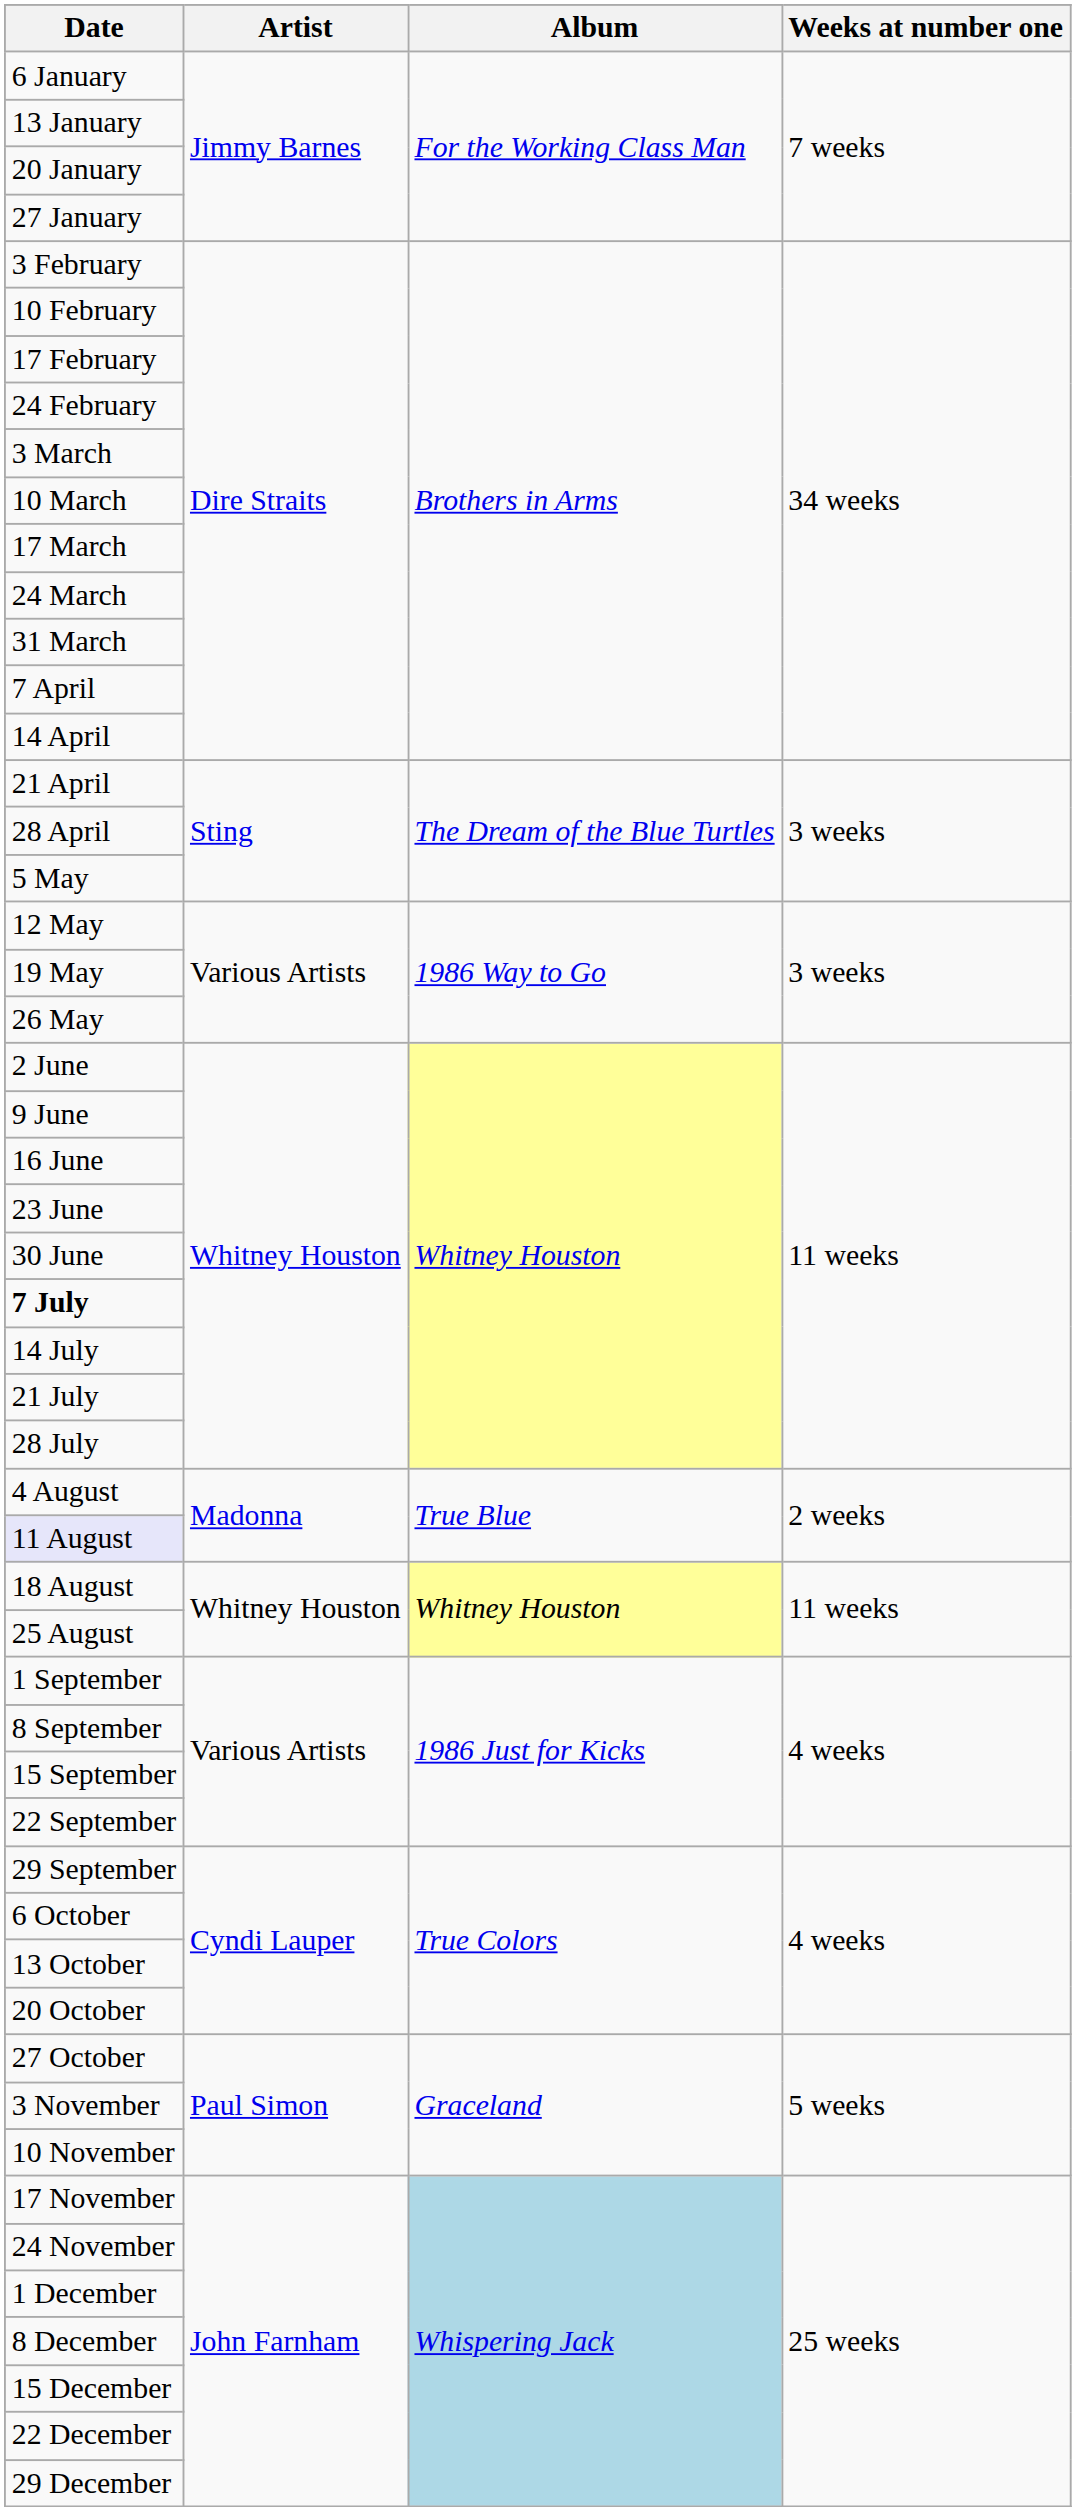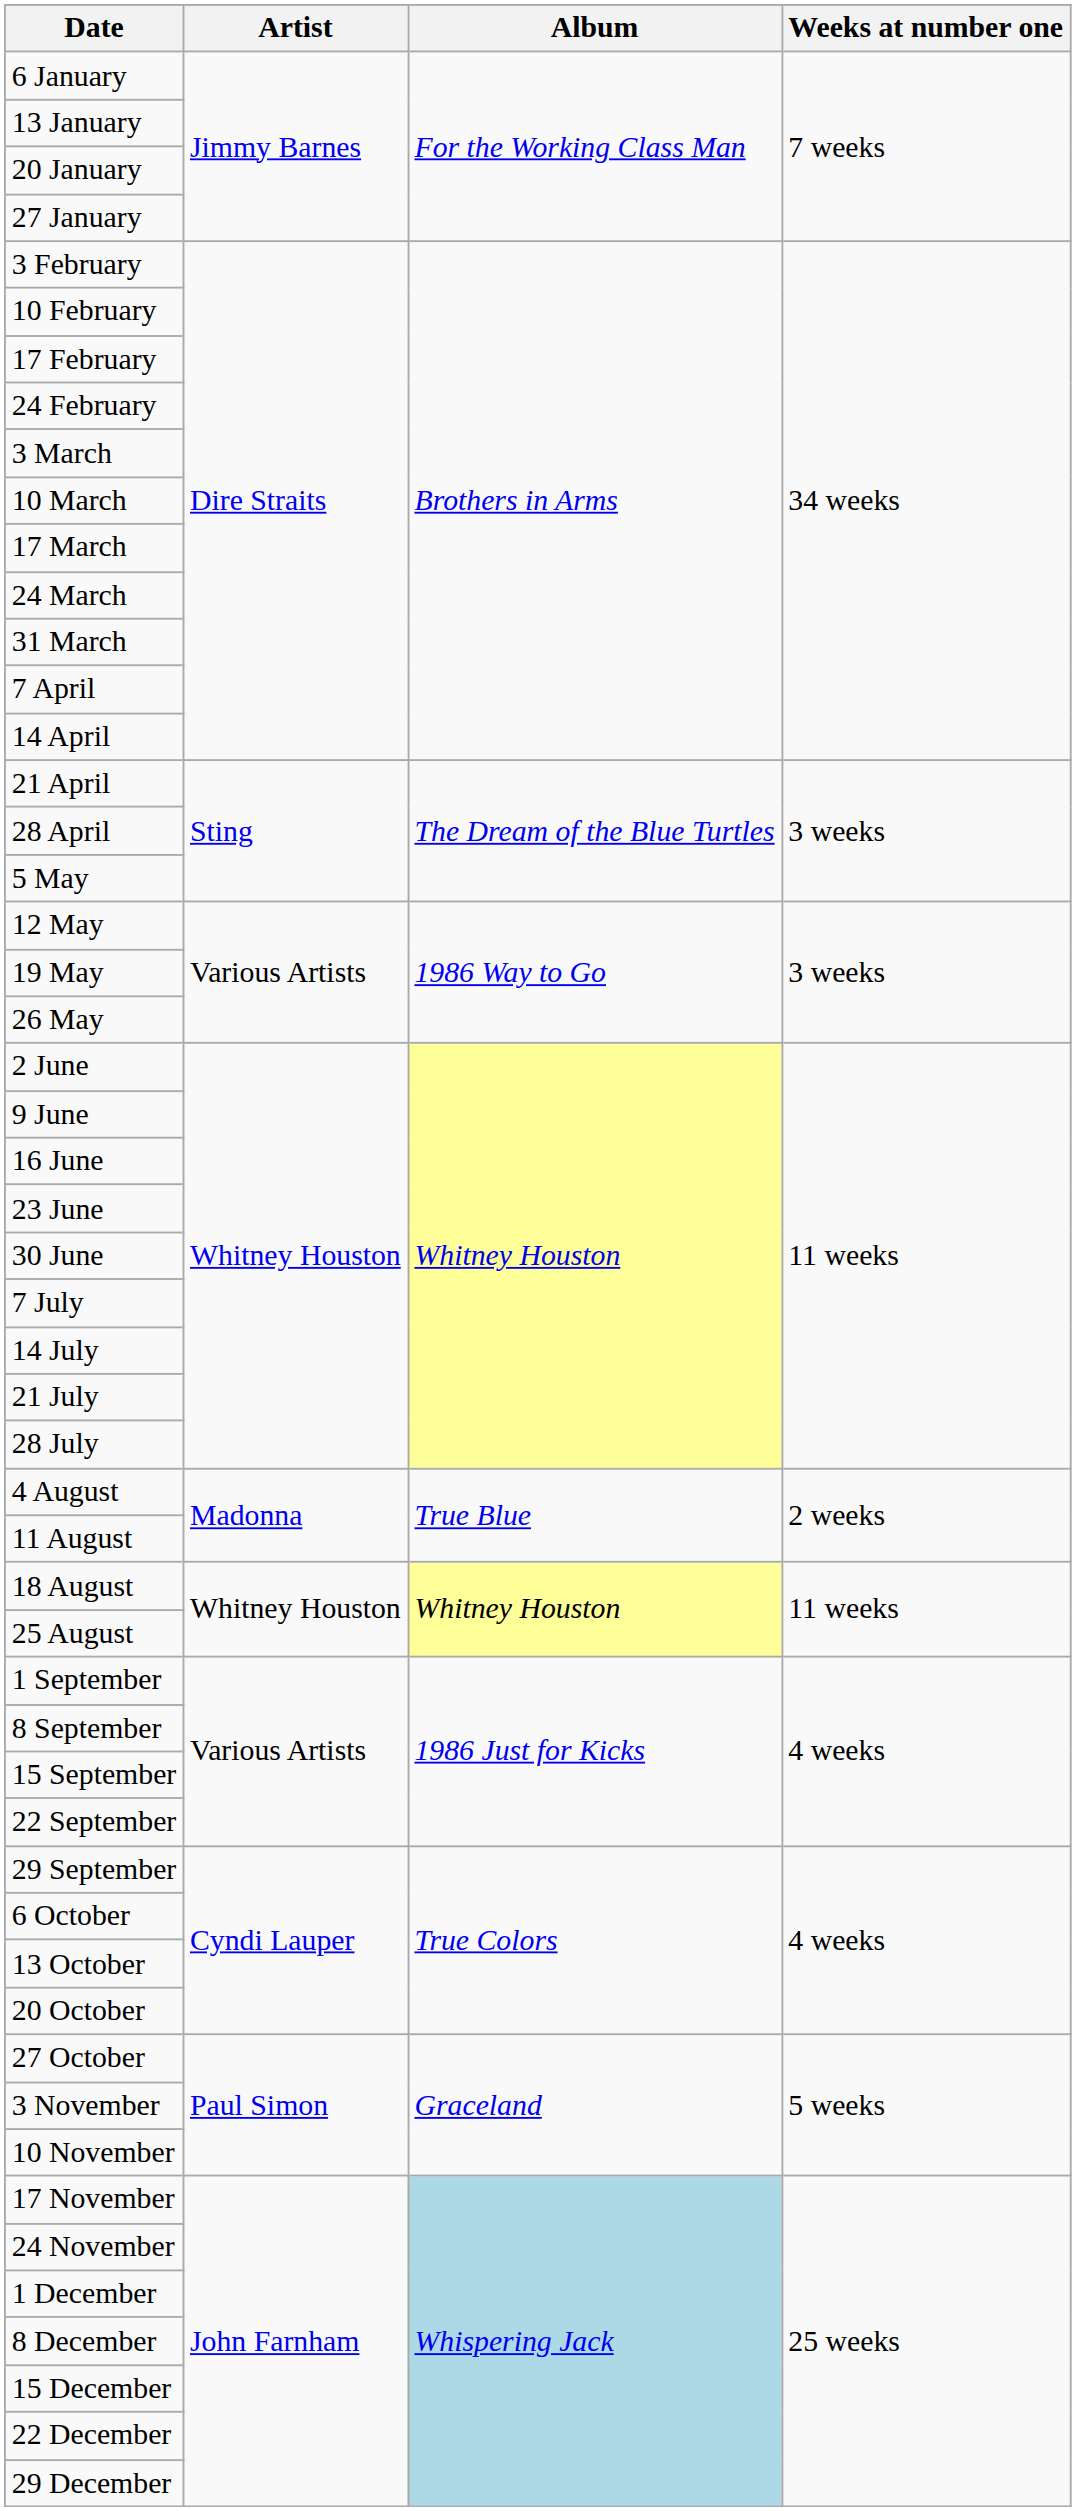(50, 1302) bold -> (48, 1302) normal
(72, 1538) lavender background -> (72, 1538) no background
